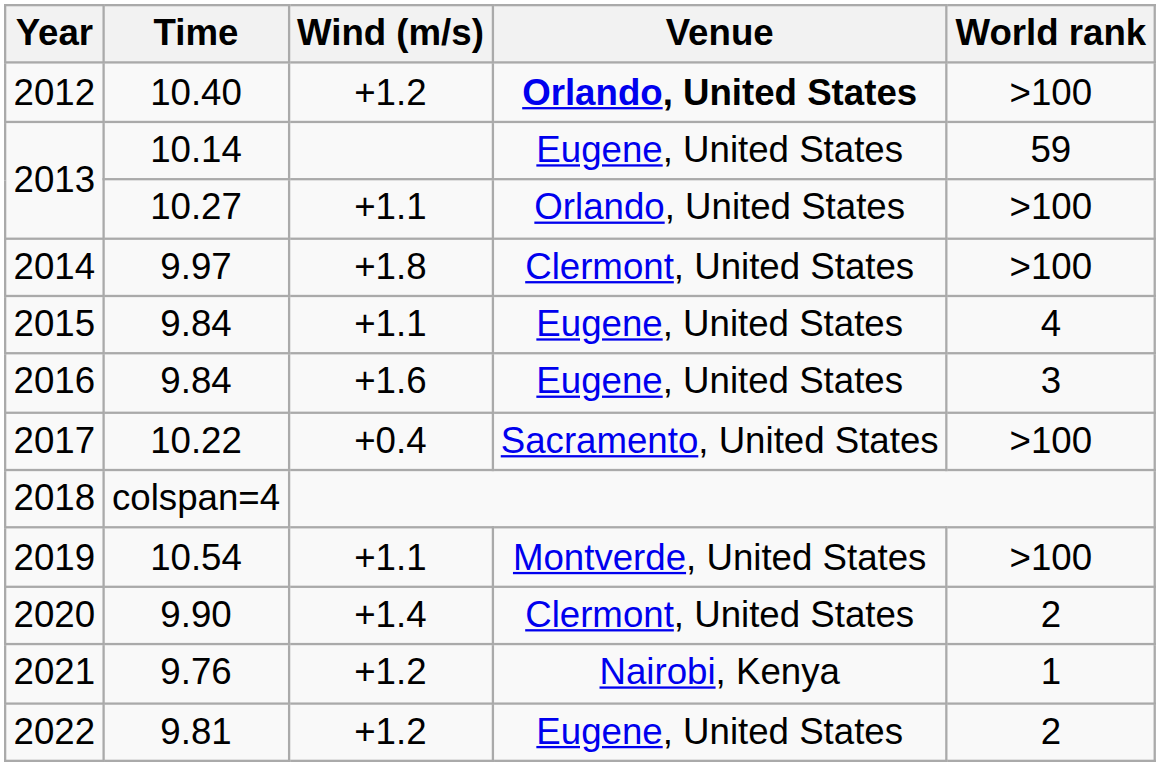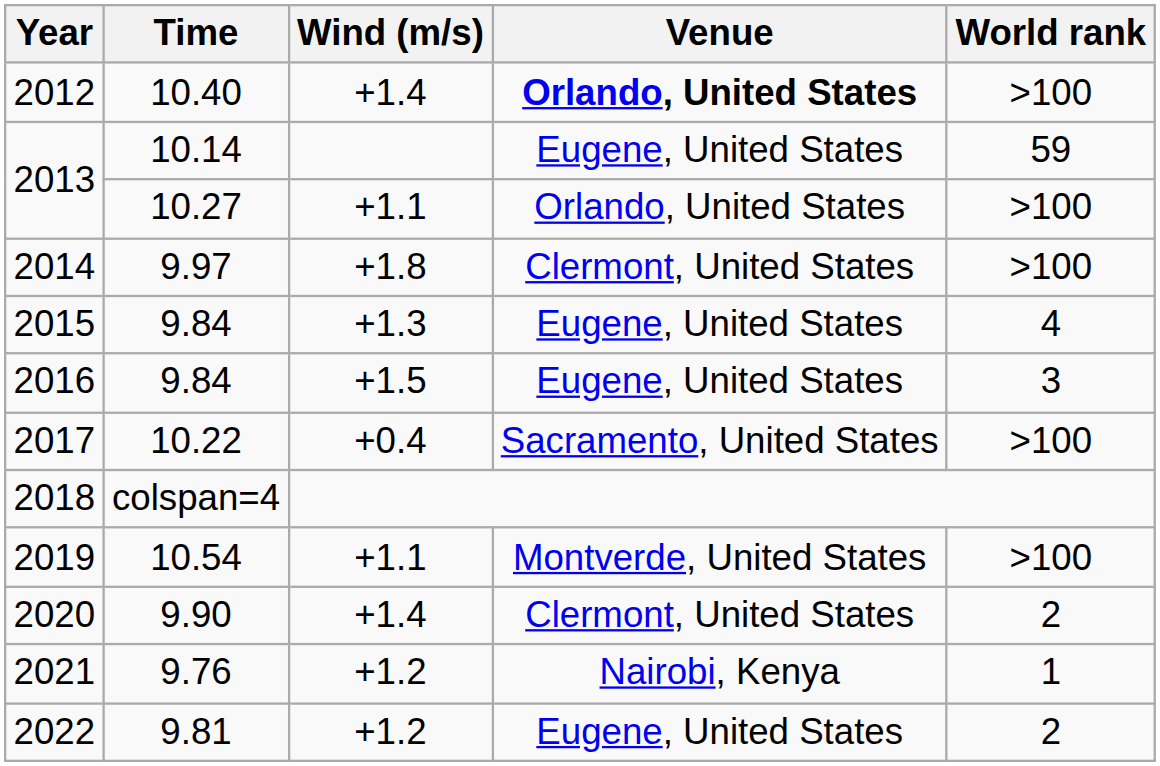(390, 91) +1.2 -> (390, 91) +1.4
(390, 324) +1.1 -> (390, 324) +1.3
(390, 382) +1.6 -> (390, 382) +1.5
